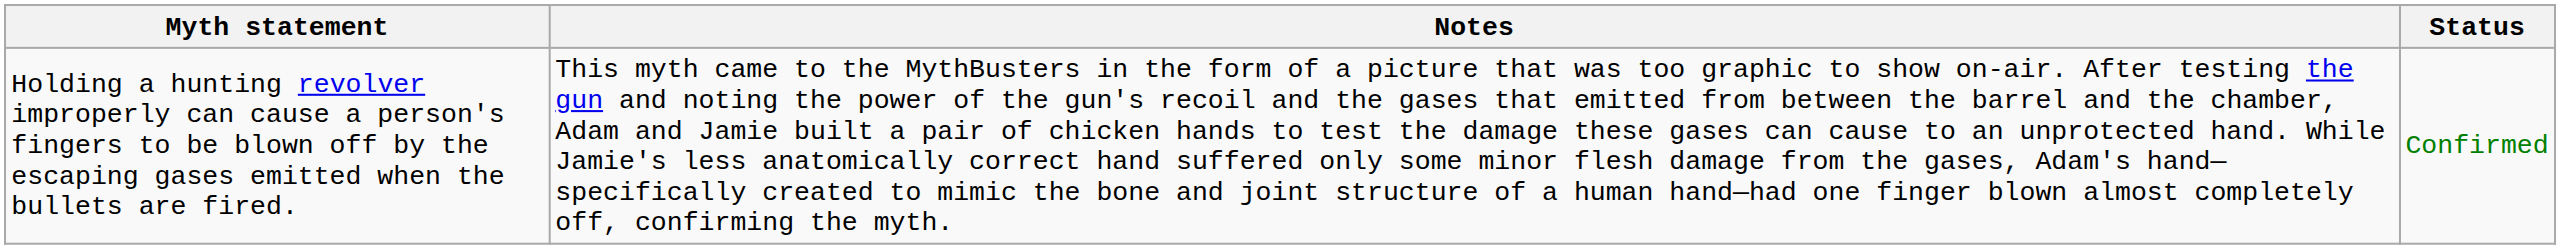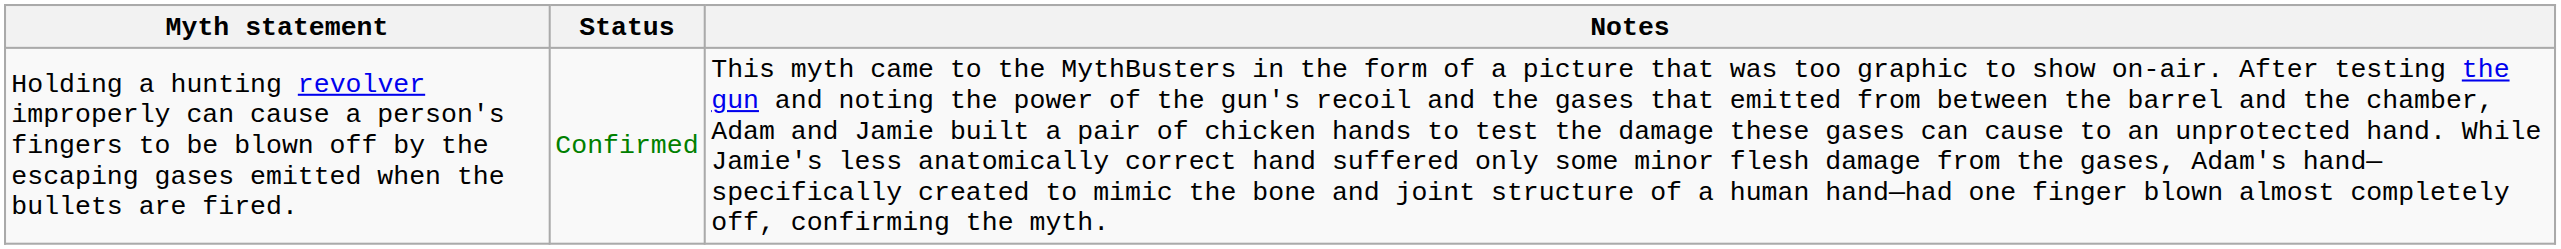columns swapped: (2477, 27) <-> (1474, 27)
